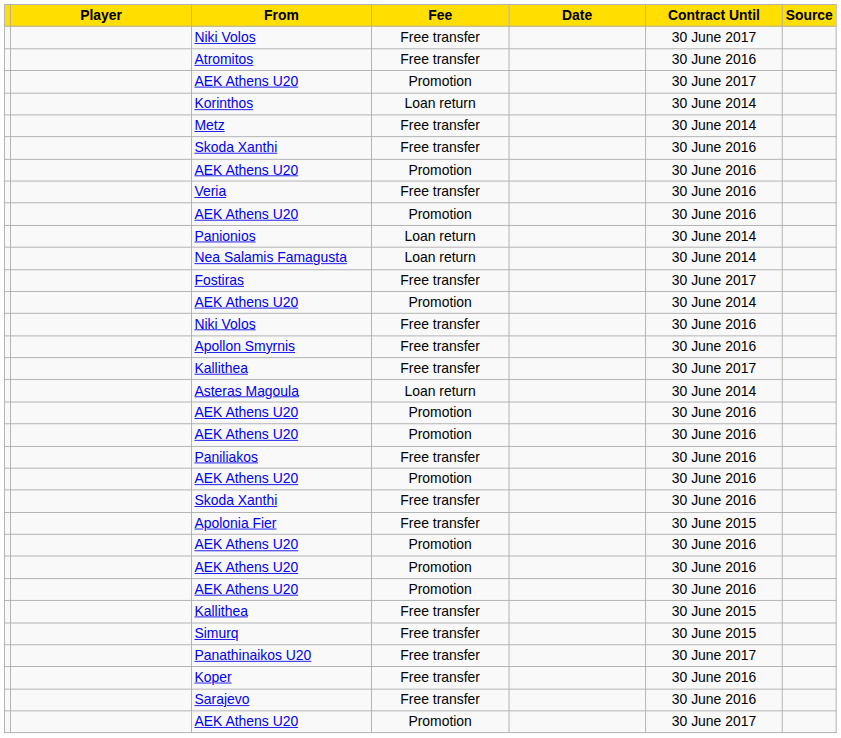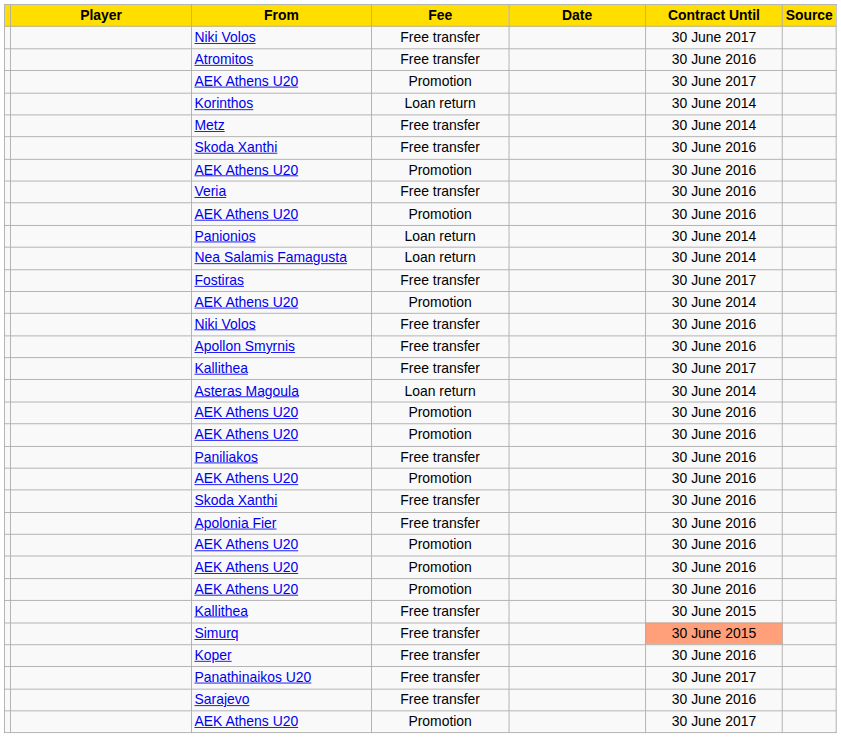(714, 523) 30 June 2015 -> (714, 523) 30 June 2016
(714, 633) no background -> (714, 633) lightsalmon background
rows swapped: (253, 655) <-> (213, 677)
